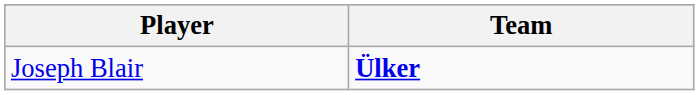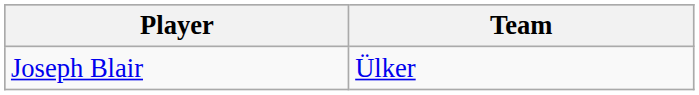(388, 67) bold -> (385, 67) normal
